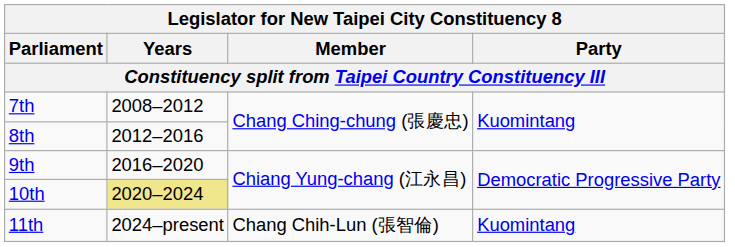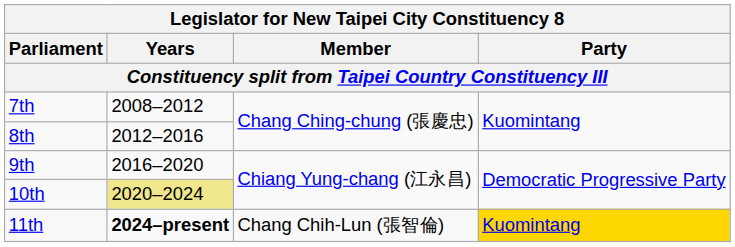(168, 225) normal -> (170, 225) bold
(526, 225) no background -> (531, 225) gold background
